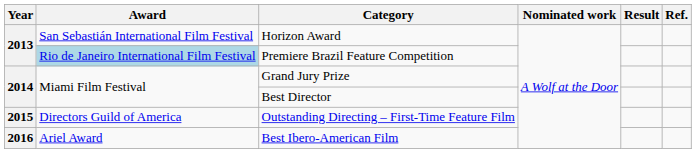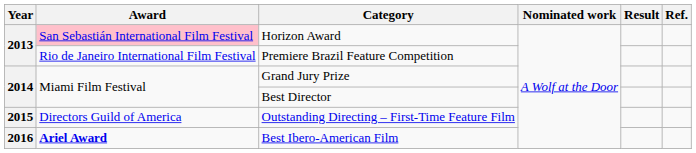(146, 35) no background -> (146, 35) pink background
(147, 55) lightblue background -> (147, 55) no background
(71, 138) normal -> (73, 138) bold
